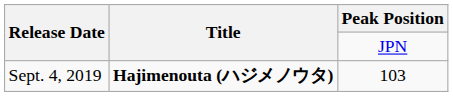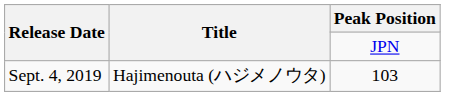(223, 75) bold -> (219, 75) normal
